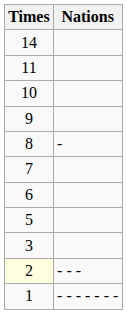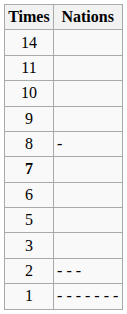(29, 169) normal -> (29, 169) bold
(29, 270) lightyellow background -> (29, 270) no background
